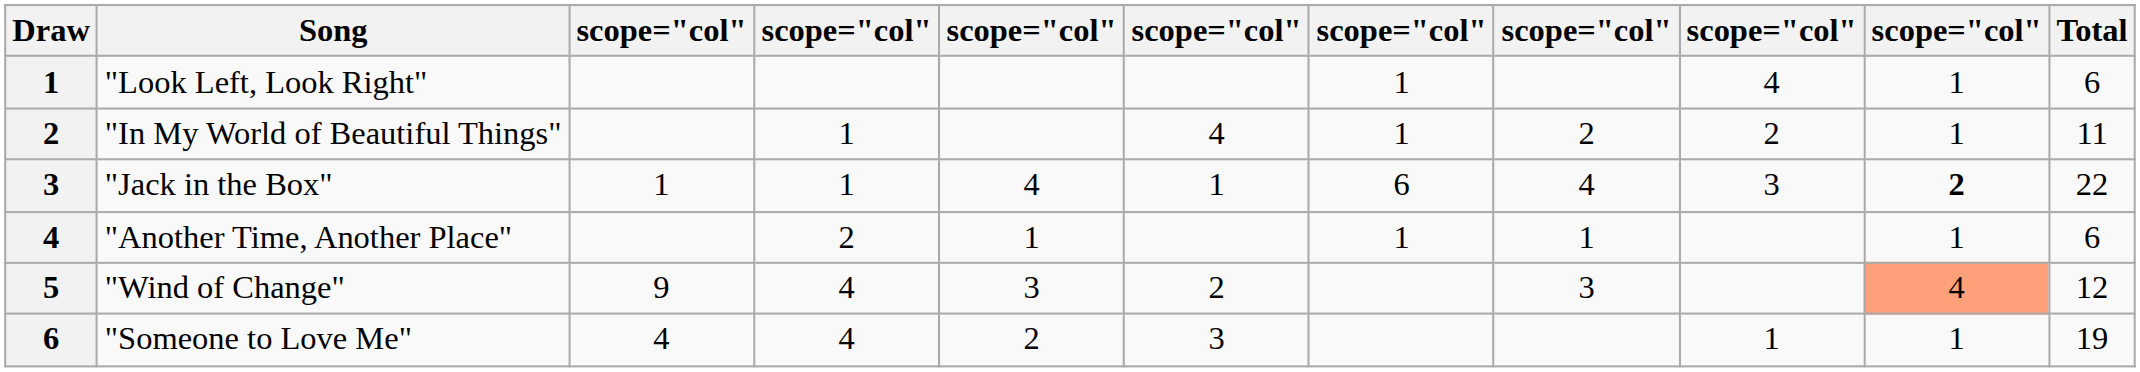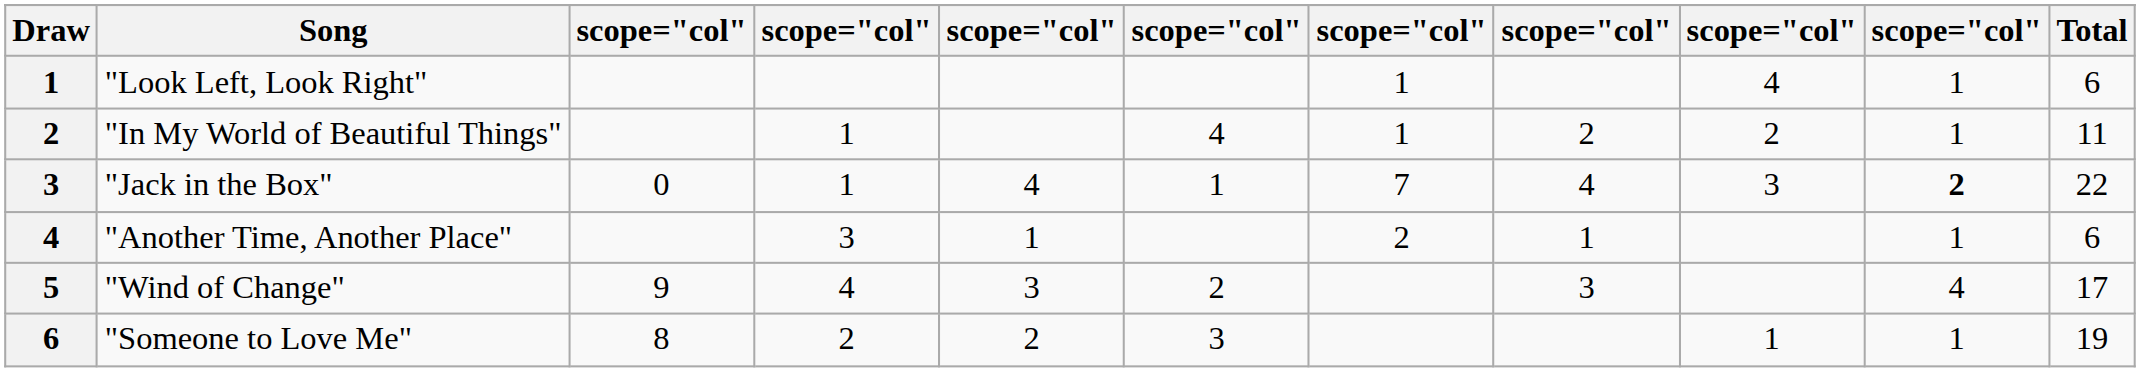(661, 184) 1 -> (661, 184) 0
(1402, 184) 6 -> (1402, 184) 7
(847, 236) 2 -> (847, 236) 3
(1402, 236) 1 -> (1402, 236) 2
(1957, 287) lightsalmon background -> (1957, 287) no background
(2092, 287) 12 -> (2092, 287) 17
(661, 339) 4 -> (661, 339) 8
(847, 339) 4 -> (847, 339) 2
